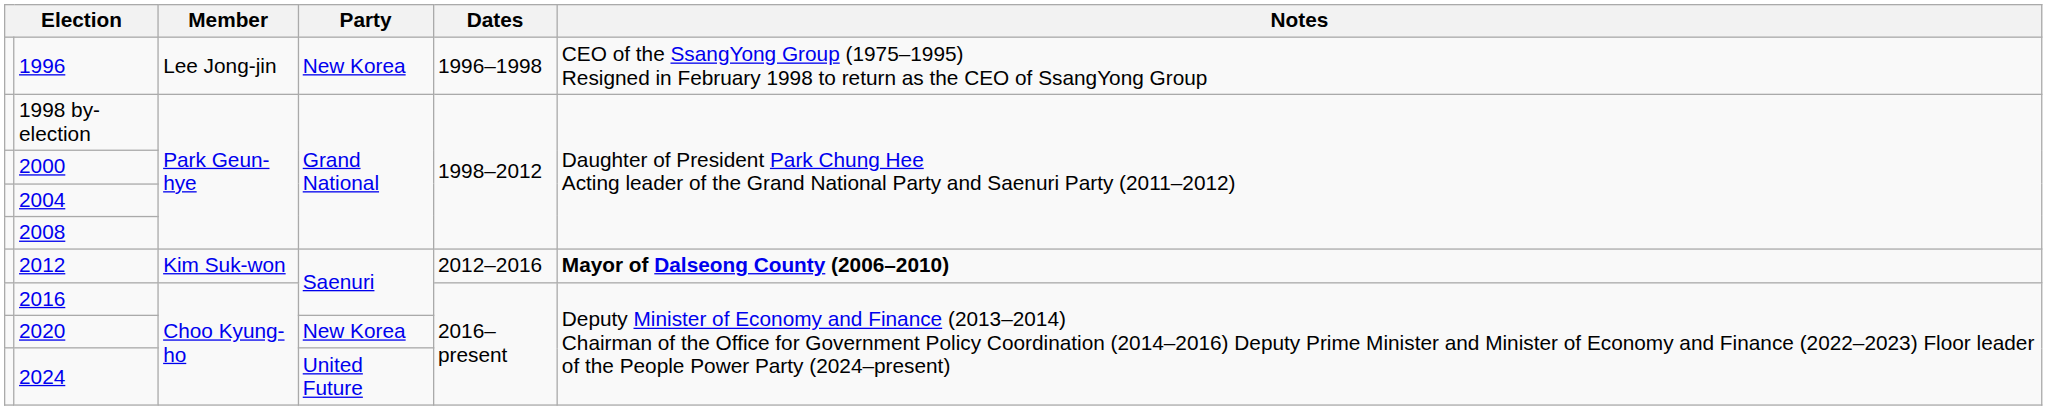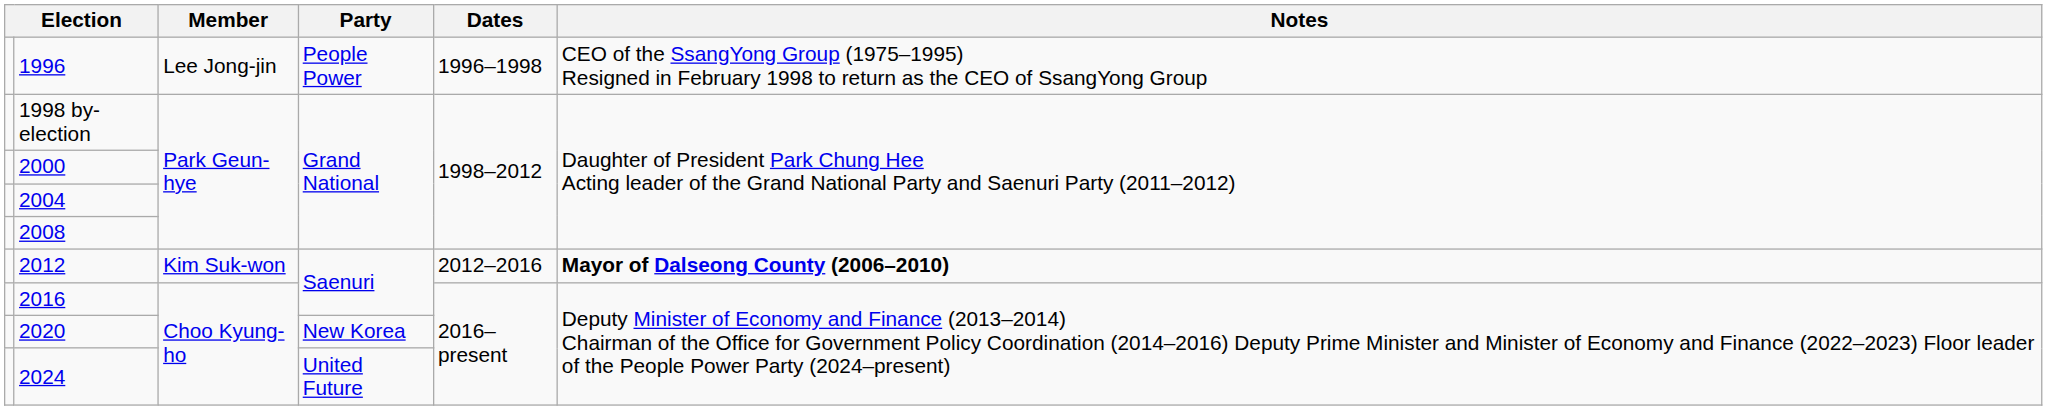(354, 65) New Korea -> (335, 65) People Power
